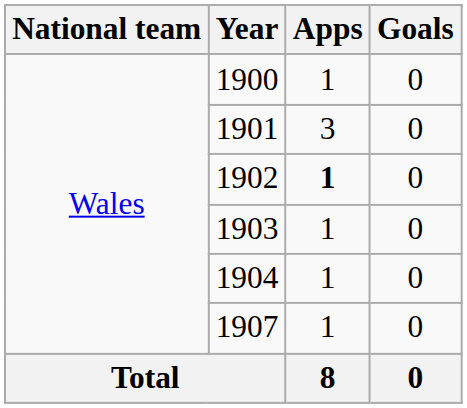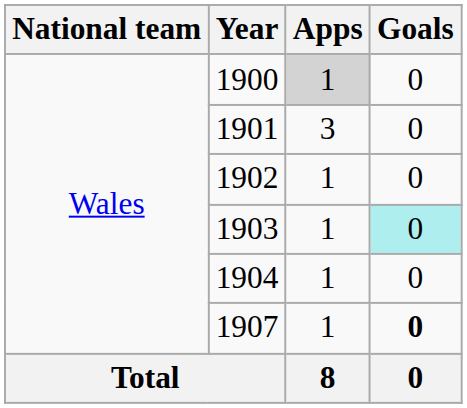(328, 79) no background -> (328, 79) lightgrey background
(328, 178) bold -> (328, 178) normal
(415, 228) no background -> (415, 228) paleturquoise background
(415, 327) normal -> (415, 327) bold
